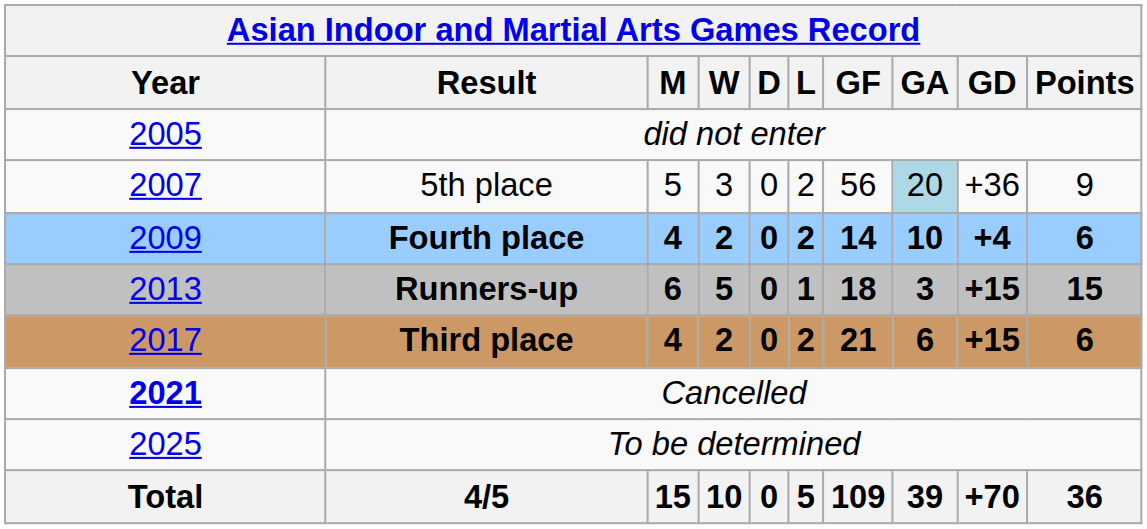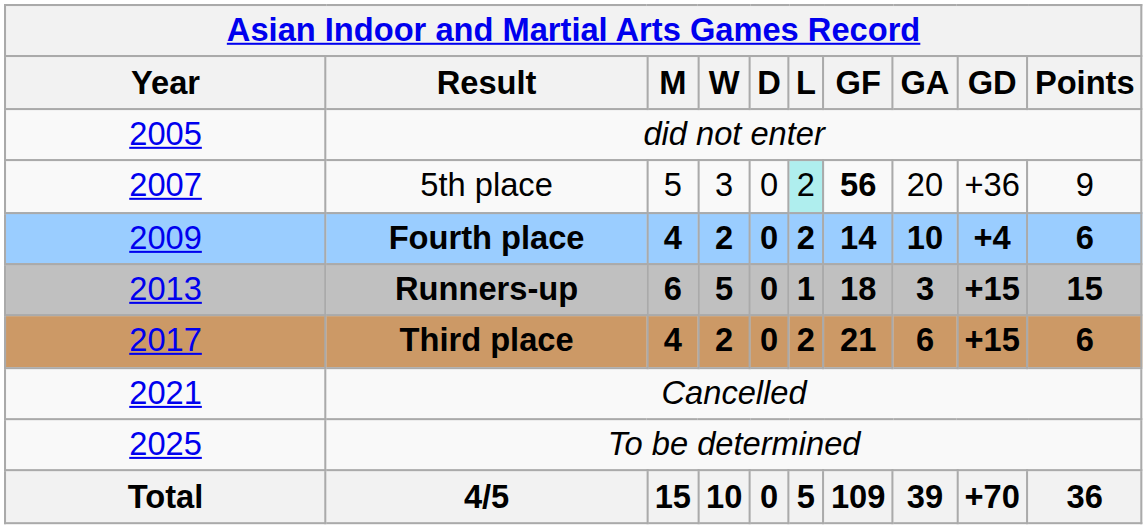(806, 185) no background -> (806, 185) paleturquoise background
(858, 185) normal -> (858, 185) bold
(925, 185) lightblue background -> (925, 185) no background
(166, 392) bold -> (166, 392) normal
